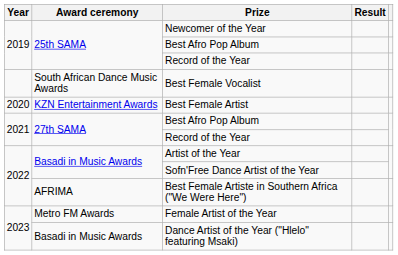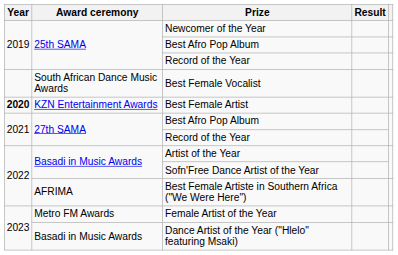(18, 105) normal -> (18, 105) bold
